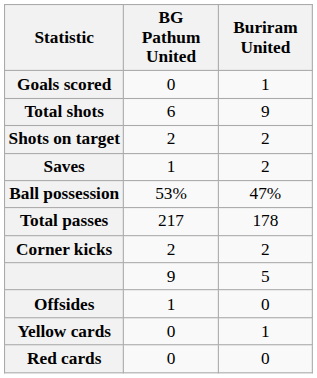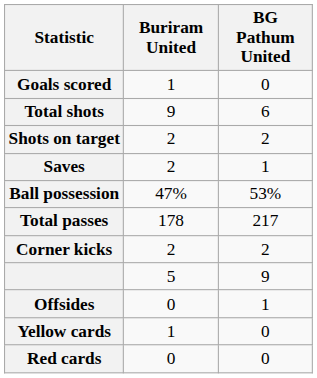columns swapped: (265, 37) <-> (171, 37)
